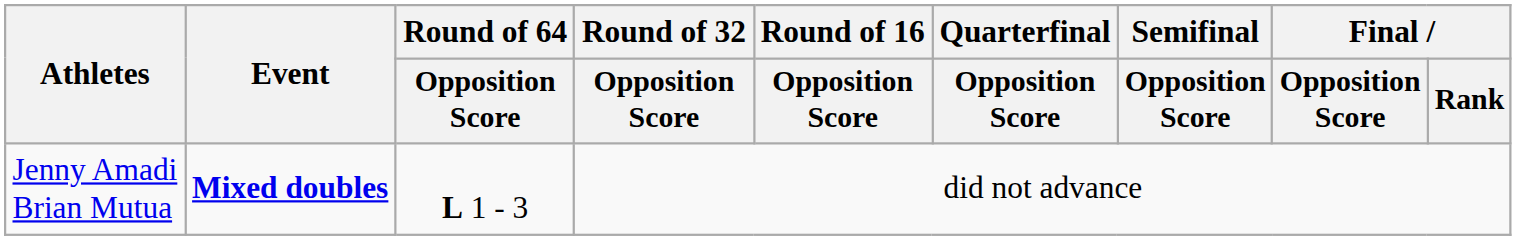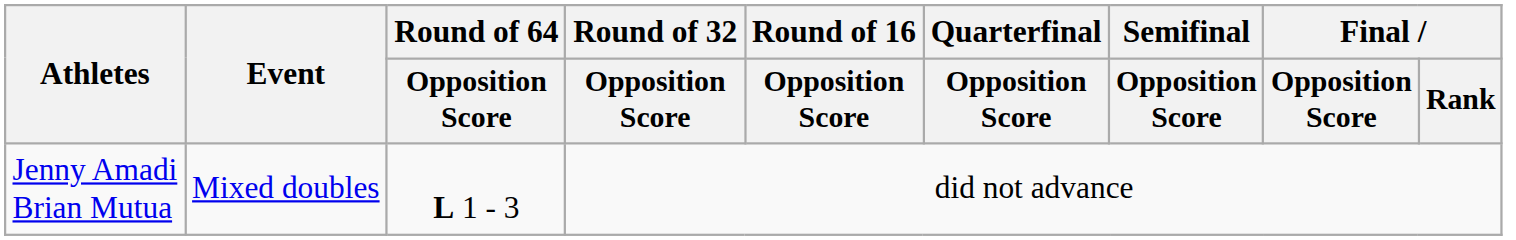(290, 188) bold -> (286, 188) normal
